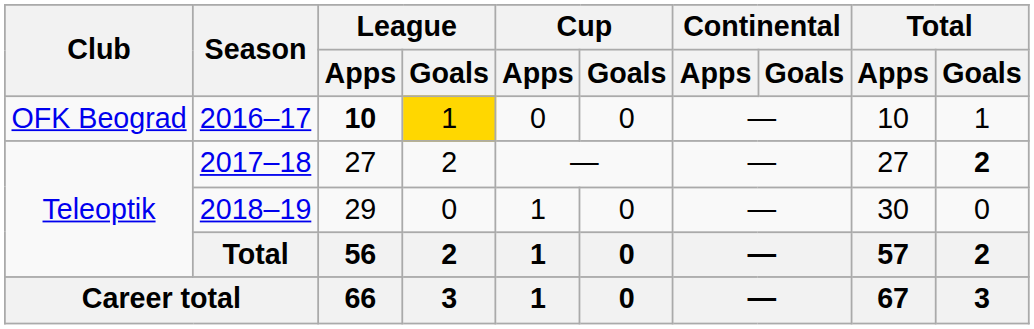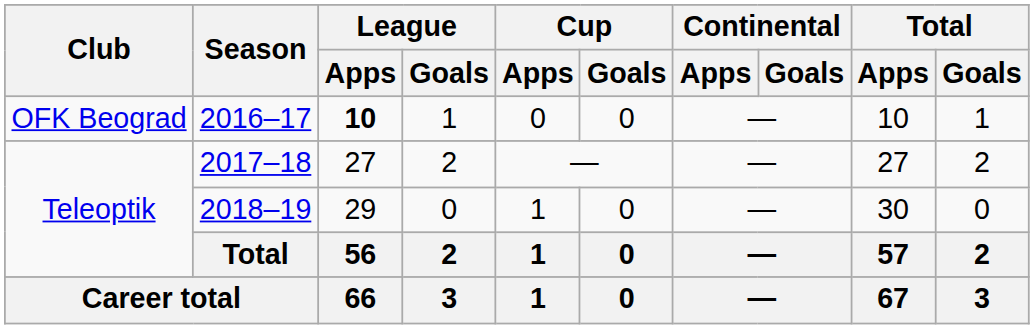(449, 118) gold background -> (449, 118) no background
(982, 163) bold -> (982, 163) normal
